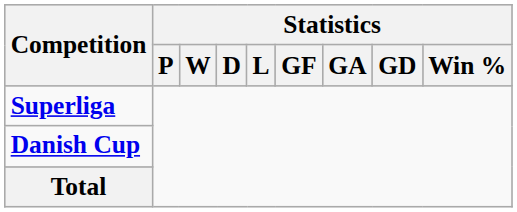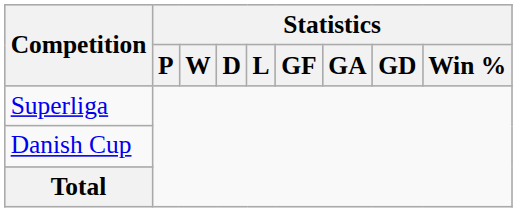(63, 105) bold -> (59, 105) normal
(75, 145) bold -> (71, 145) normal
